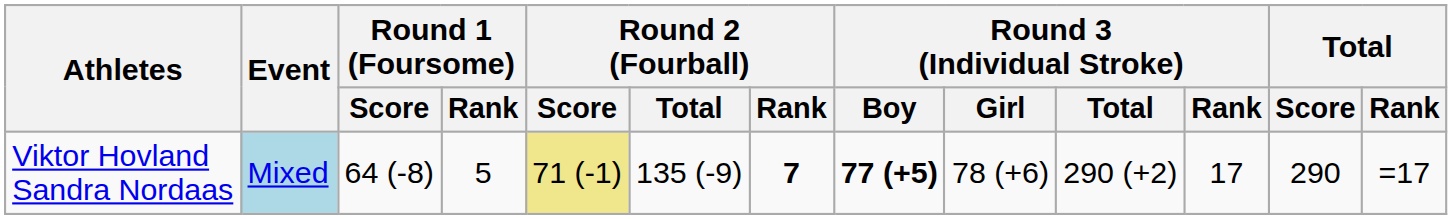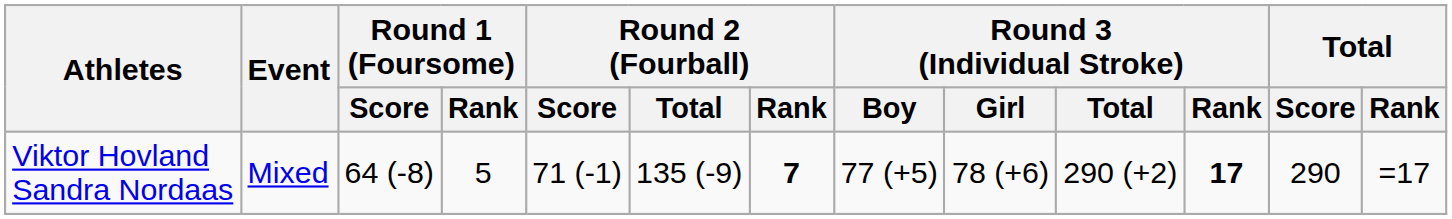(288, 173) lightblue background -> (288, 173) no background
(577, 173) khaki background -> (577, 173) no background
(889, 173) bold -> (889, 173) normal
(1226, 173) normal -> (1226, 173) bold
